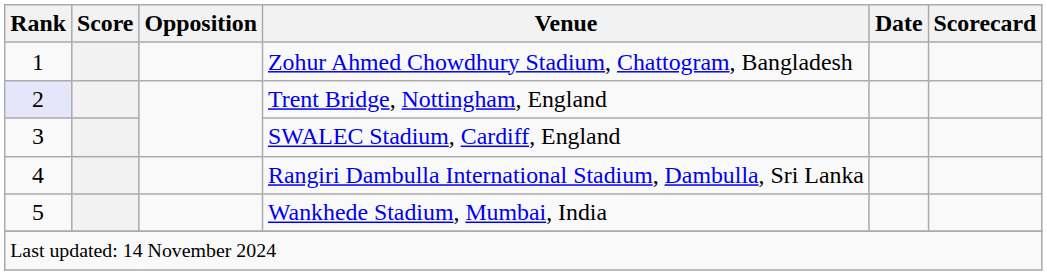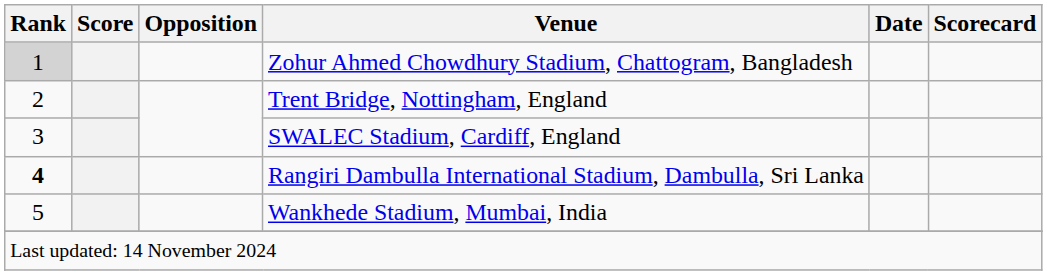(38, 61) no background -> (38, 61) lightgrey background
(38, 99) lavender background -> (38, 99) no background
(38, 174) normal -> (38, 174) bold
